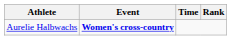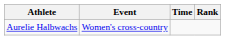(128, 27) bold -> (125, 27) normal
